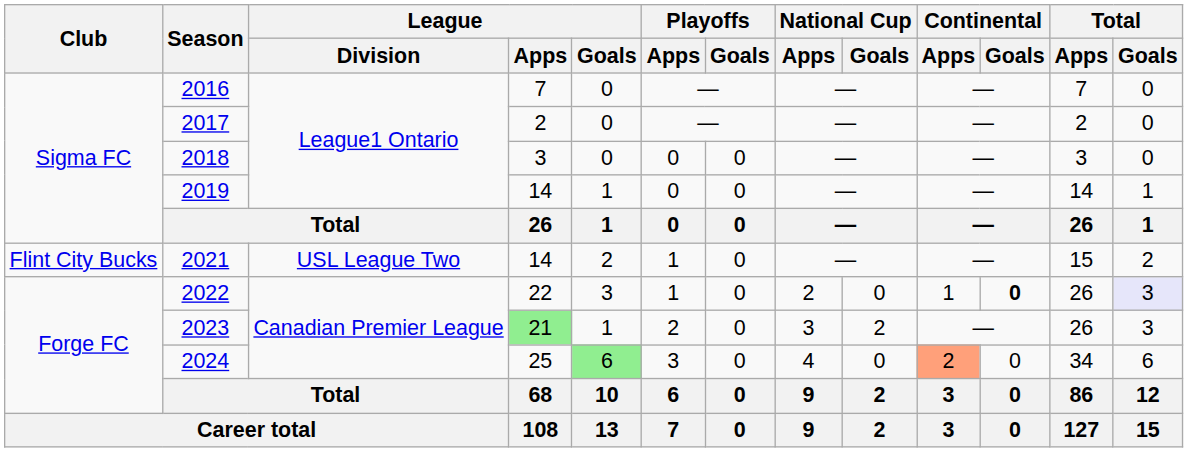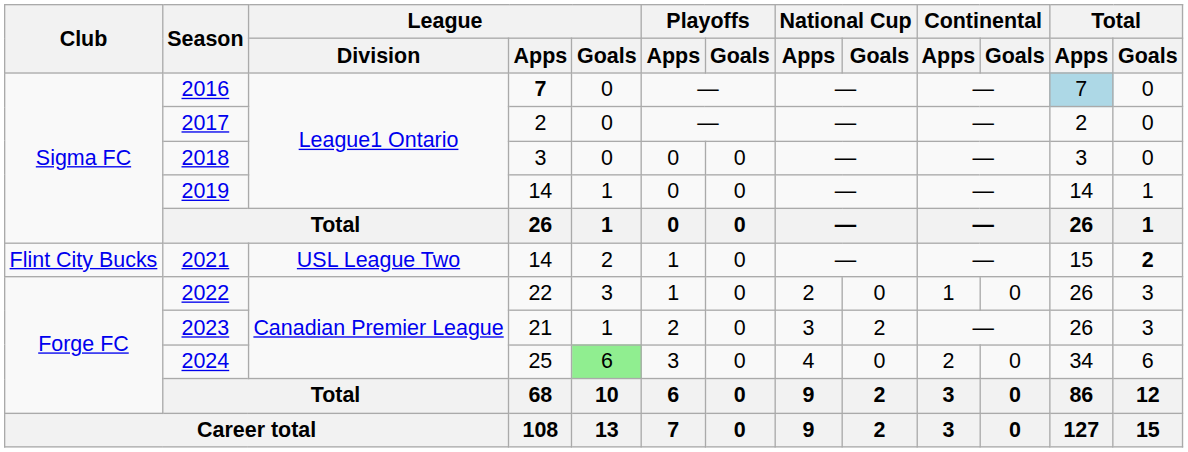(540, 89) normal -> (540, 89) bold
(1081, 89) no background -> (1081, 89) lightblue background
(1148, 259) normal -> (1148, 259) bold
(1015, 293) bold -> (1015, 293) normal
(1148, 293) lavender background -> (1148, 293) no background
(540, 327) lightgreen background -> (540, 327) no background
(948, 361) lightsalmon background -> (948, 361) no background
